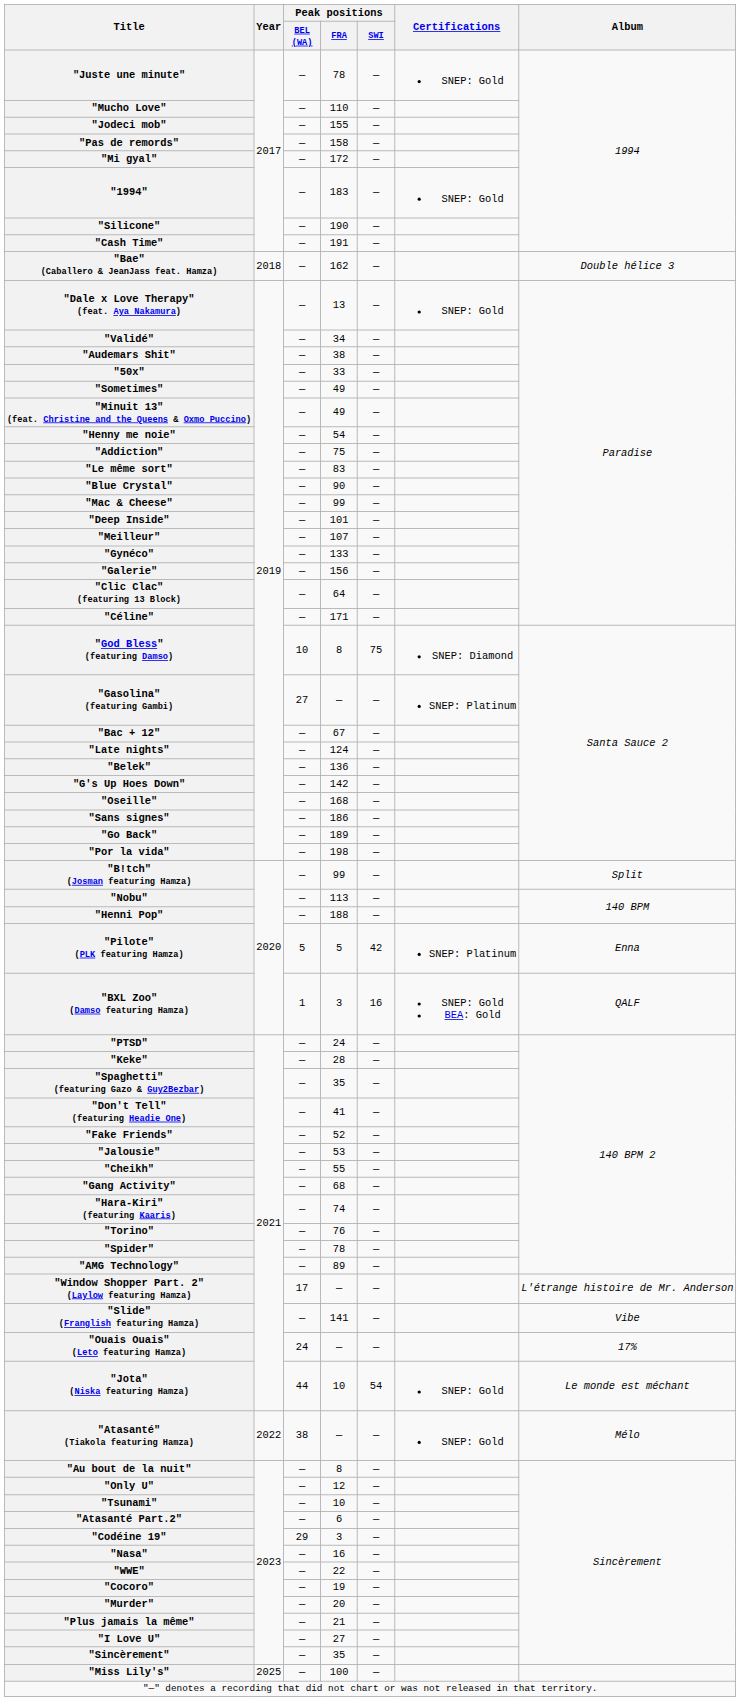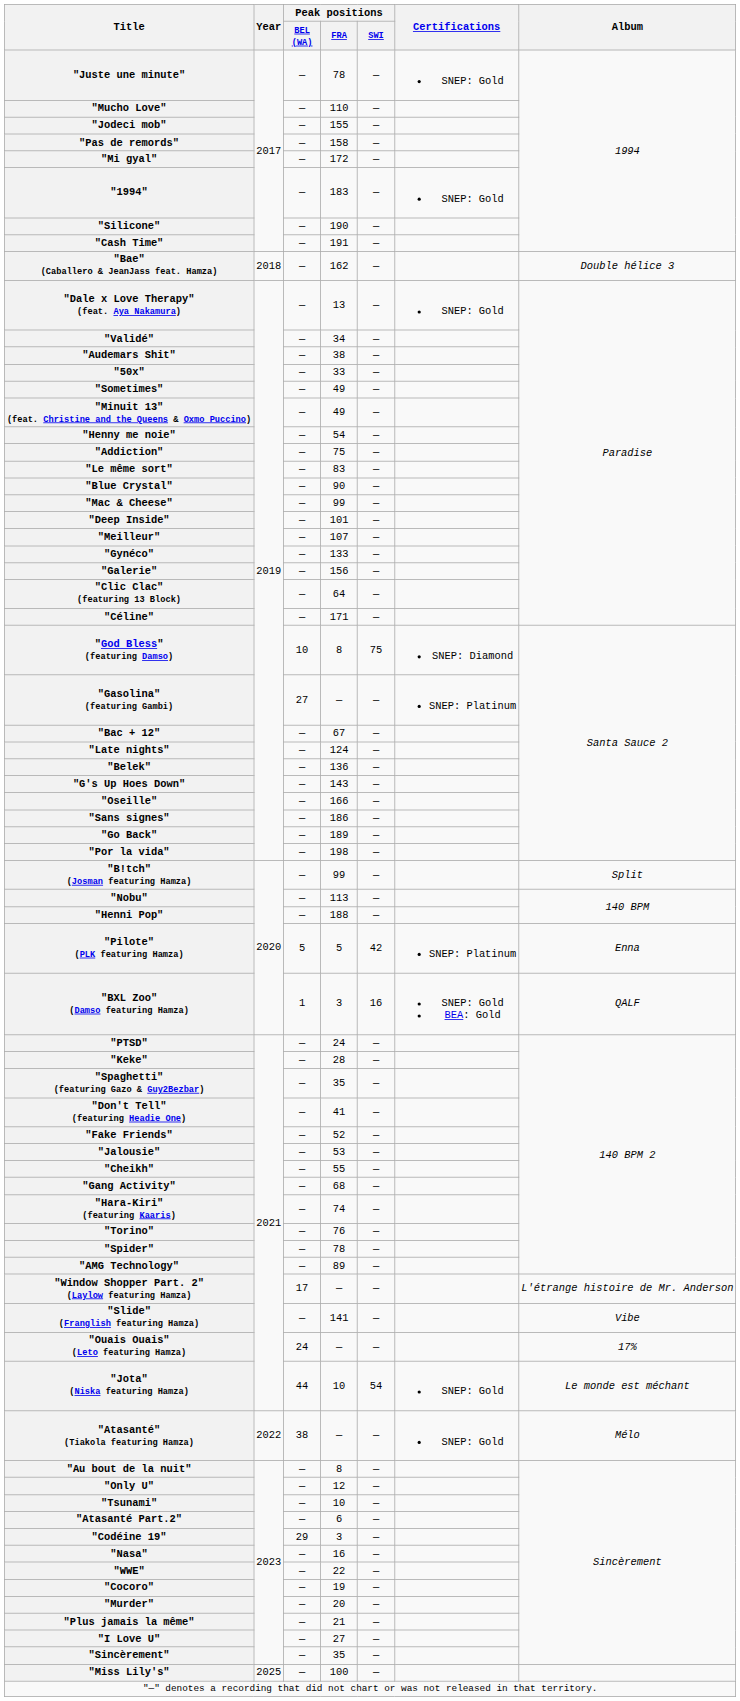(339, 784) 142 -> (339, 784) 143
(339, 801) 168 -> (339, 801) 166
